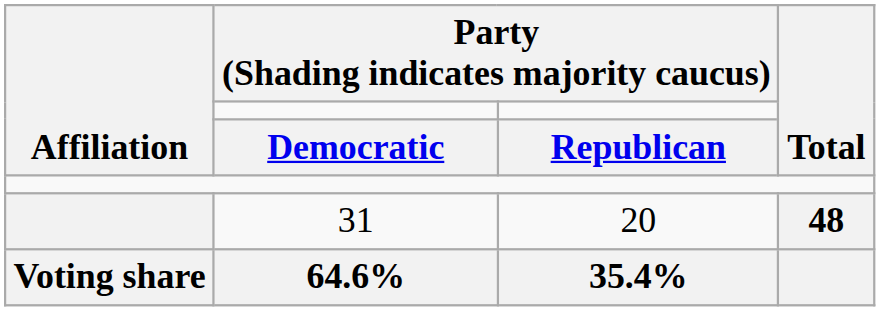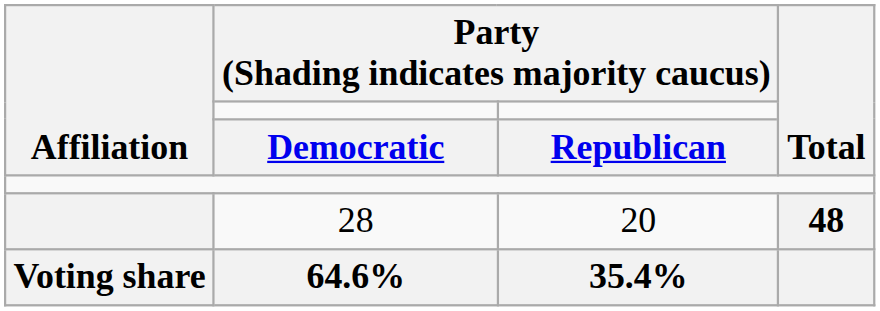(356, 219) 31 -> (356, 219) 28
